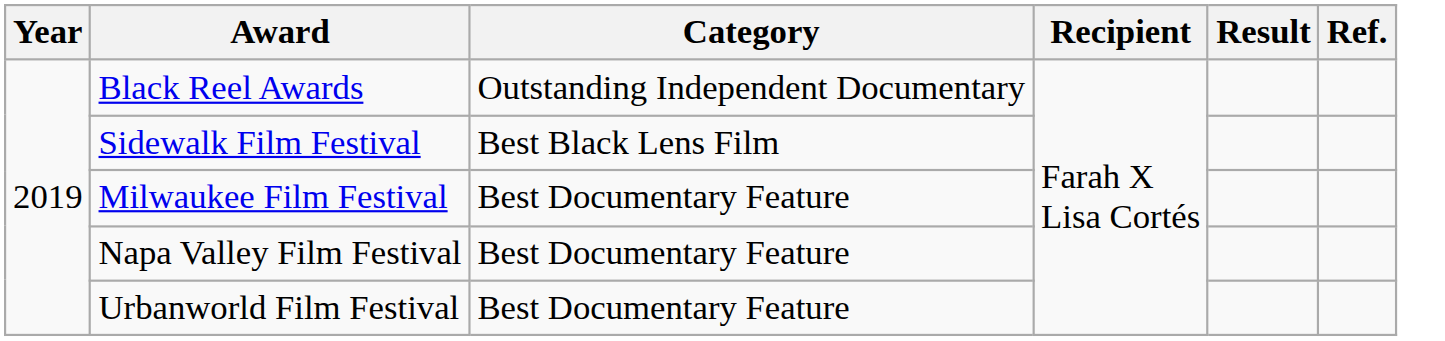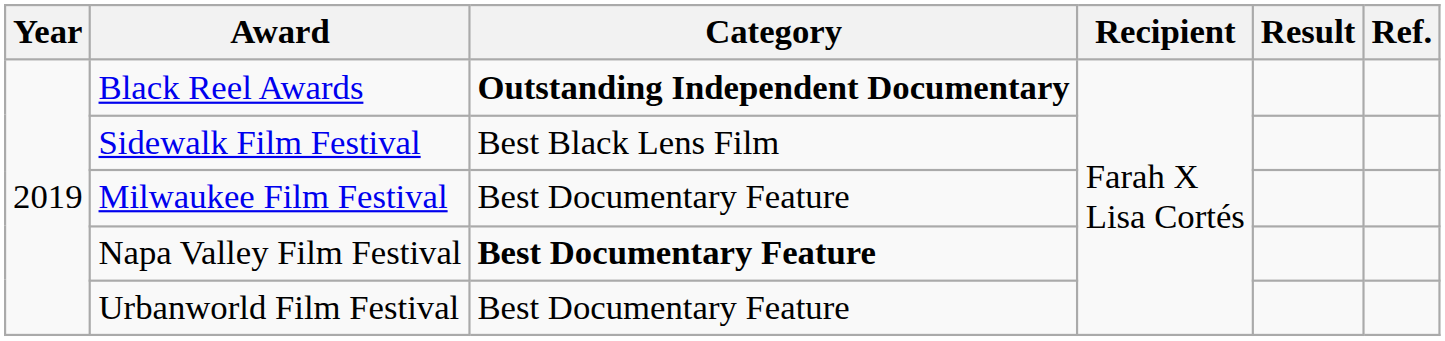(751, 87) normal -> (774, 87) bold
(664, 252) normal -> (677, 252) bold
